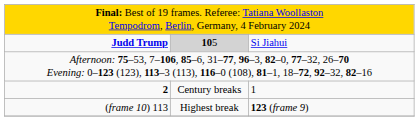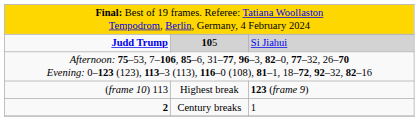(269, 43) no background -> (269, 43) lightgrey background
rows swapped: (137, 107) <-> (165, 90)
